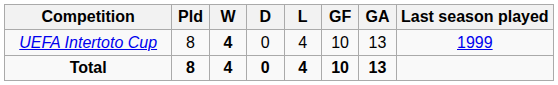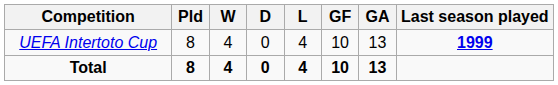(228, 42) bold -> (228, 42) normal
(475, 42) normal -> (475, 42) bold
